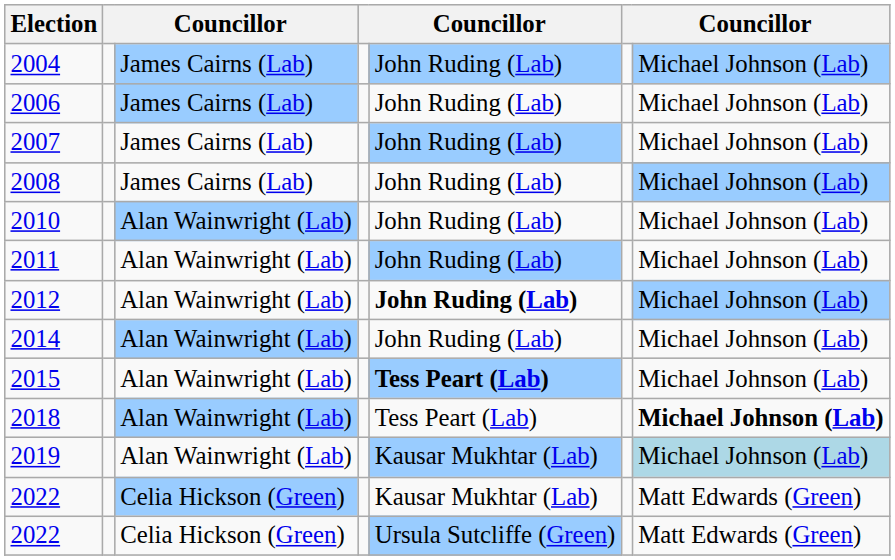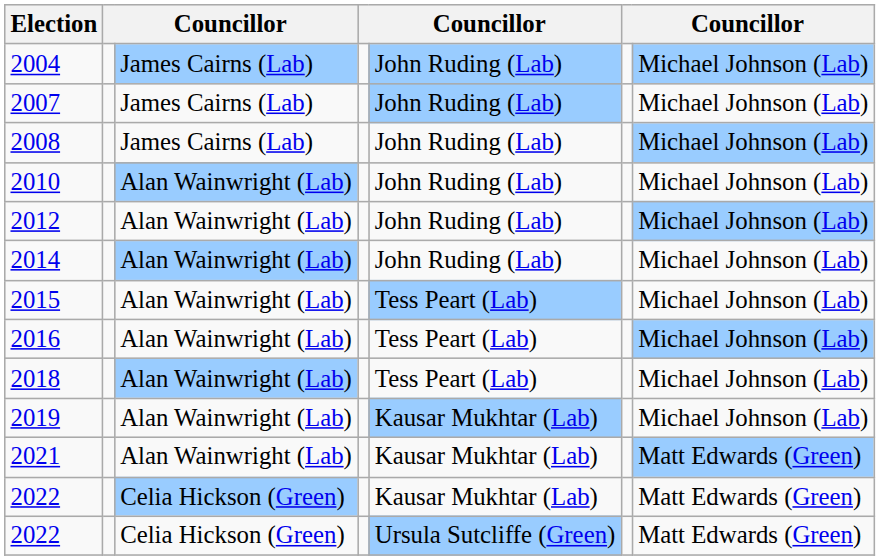- row: (35, 102)
- row: (35, 260)
(476, 299) bold -> (468, 220) normal
(462, 378) bold -> (456, 299) normal
+ row: (35, 338)
(761, 417) bold -> (753, 378) normal
(753, 456) lightblue background -> (753, 417) no background
+ row: (35, 456)
